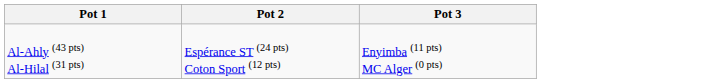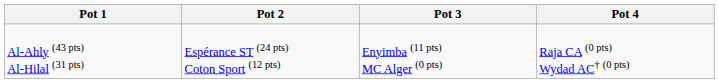+ column: (625, 14)
